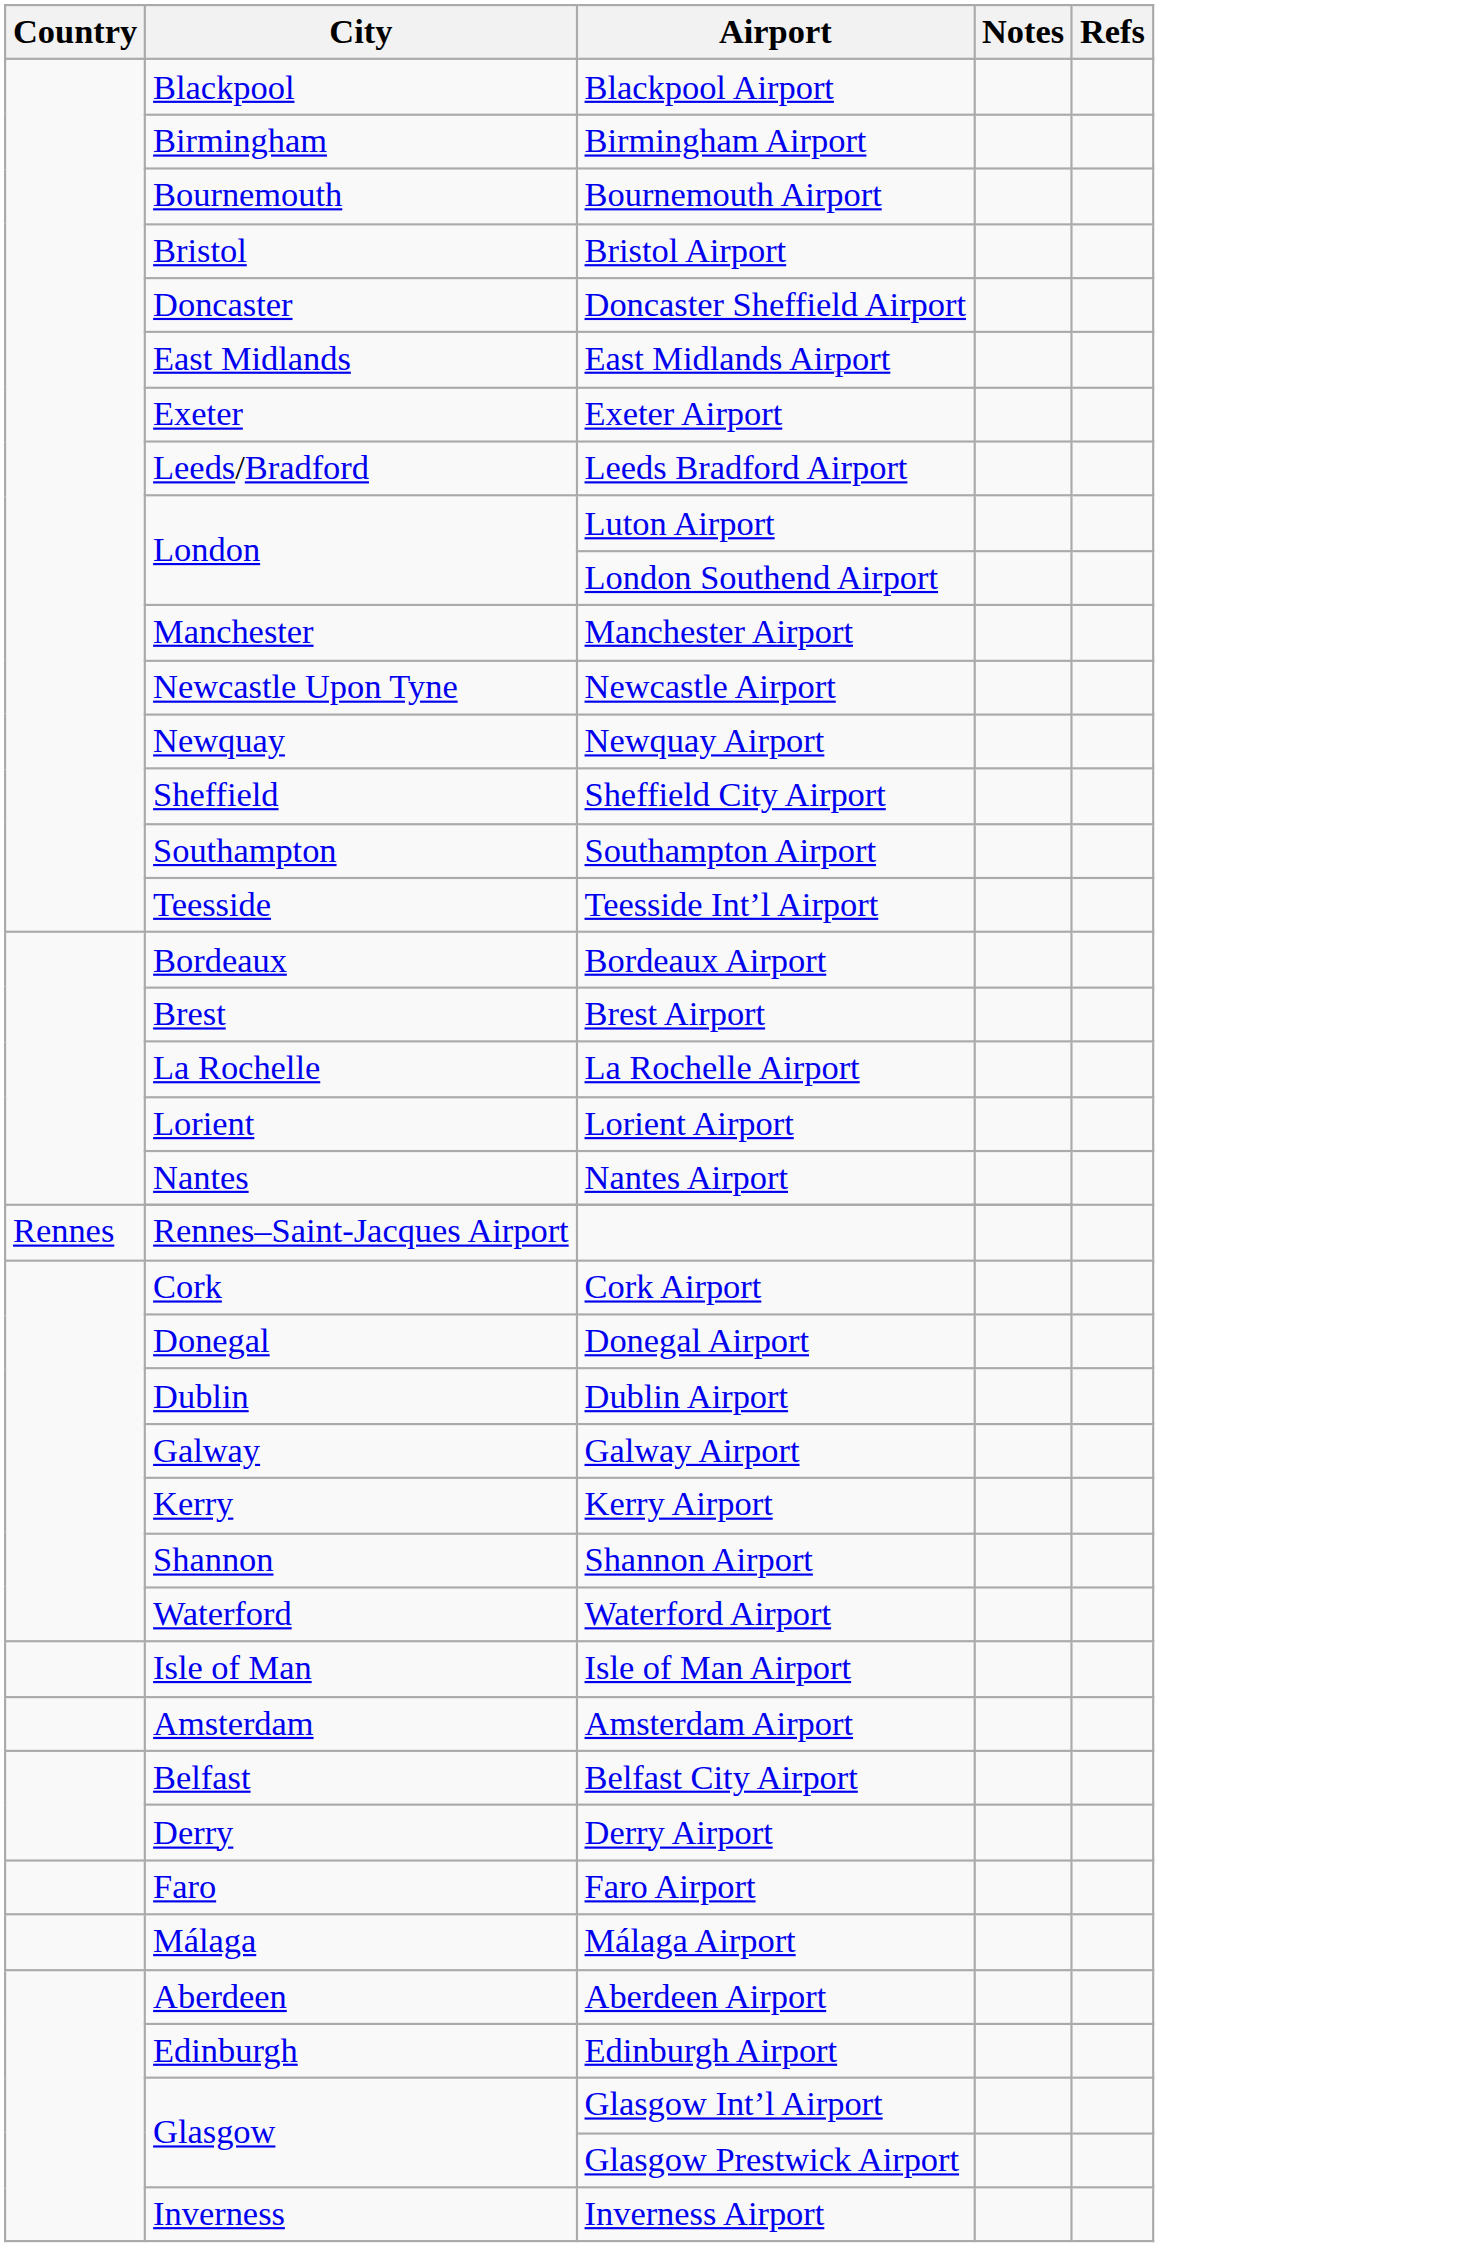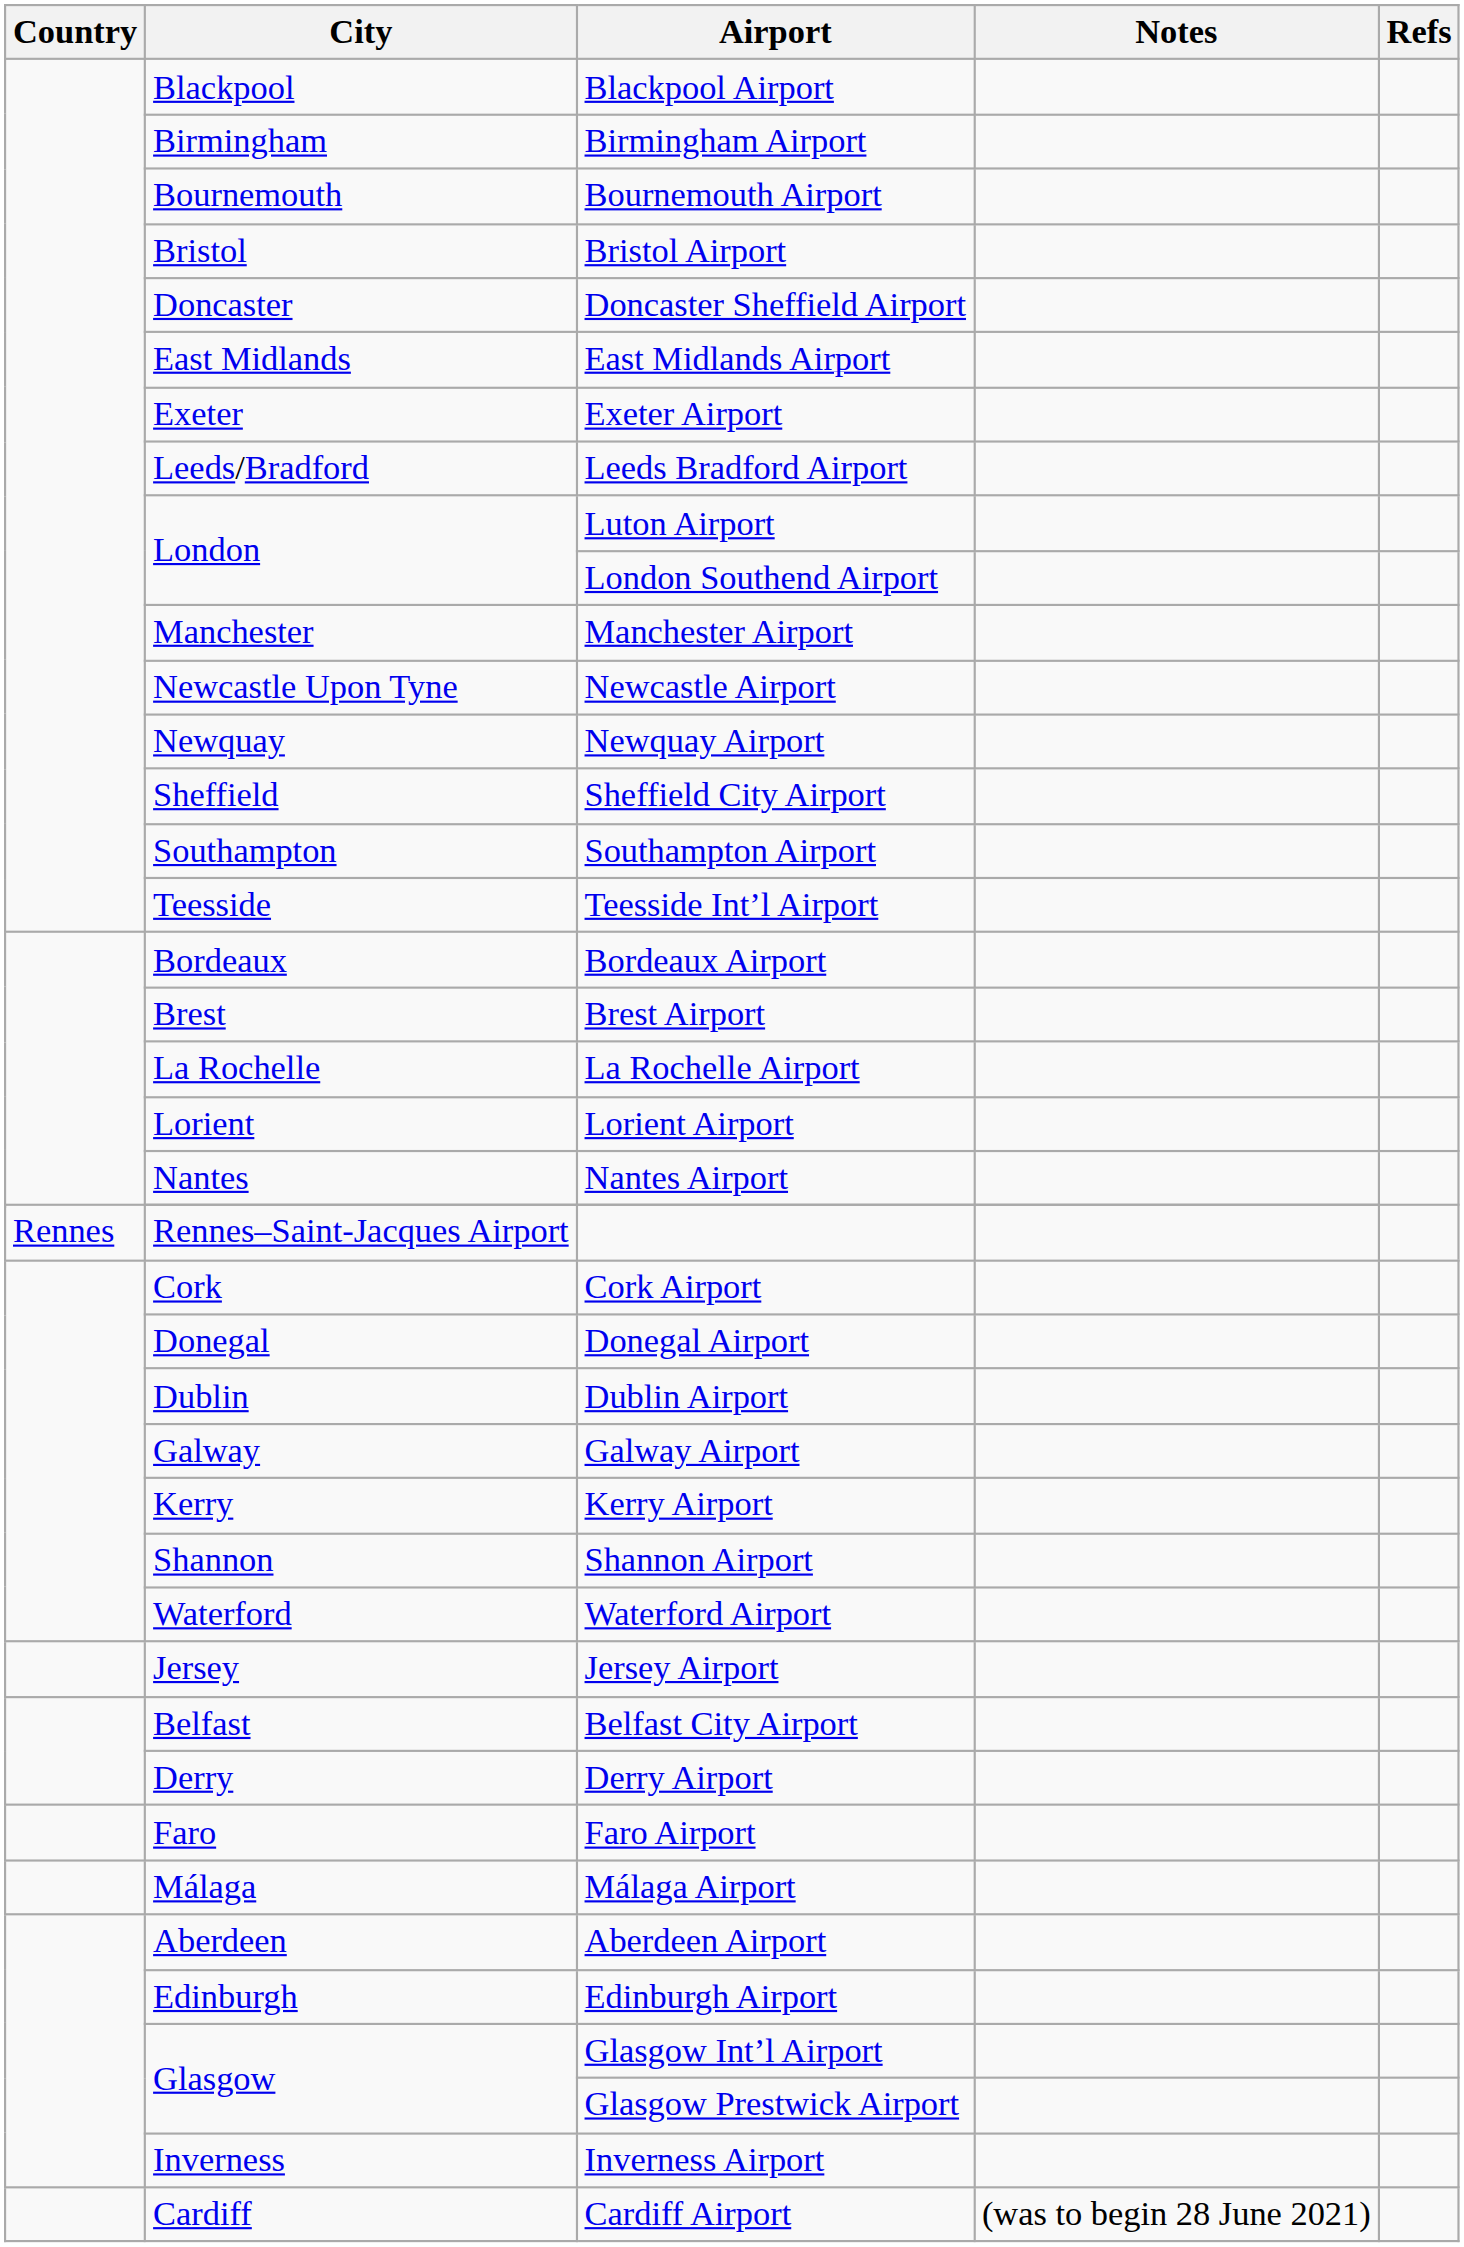- row: (232, 1668)
+ row: (196, 1668)
- row: (233, 1723)
+ row: (202, 2214)
